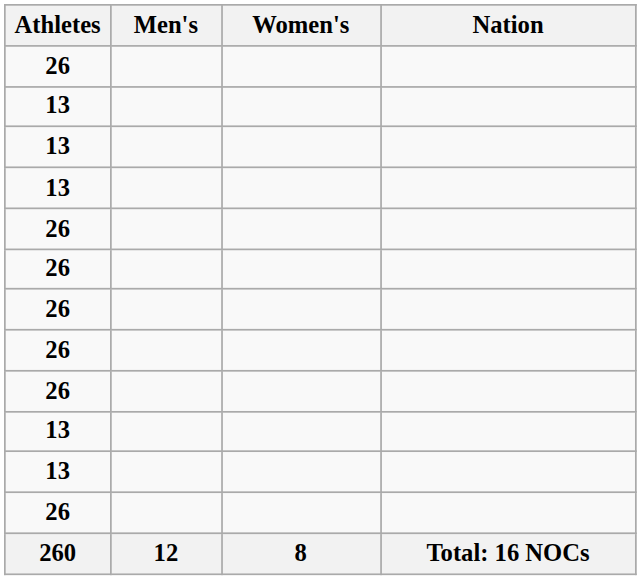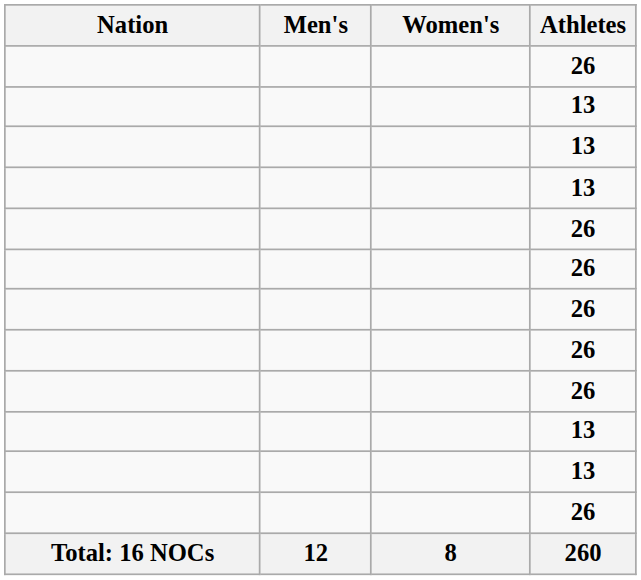columns swapped: (508, 25) <-> (58, 25)
